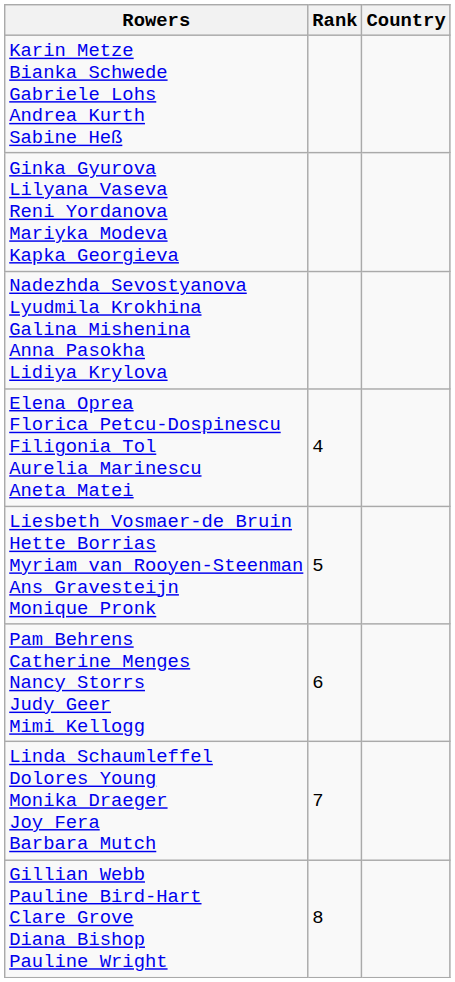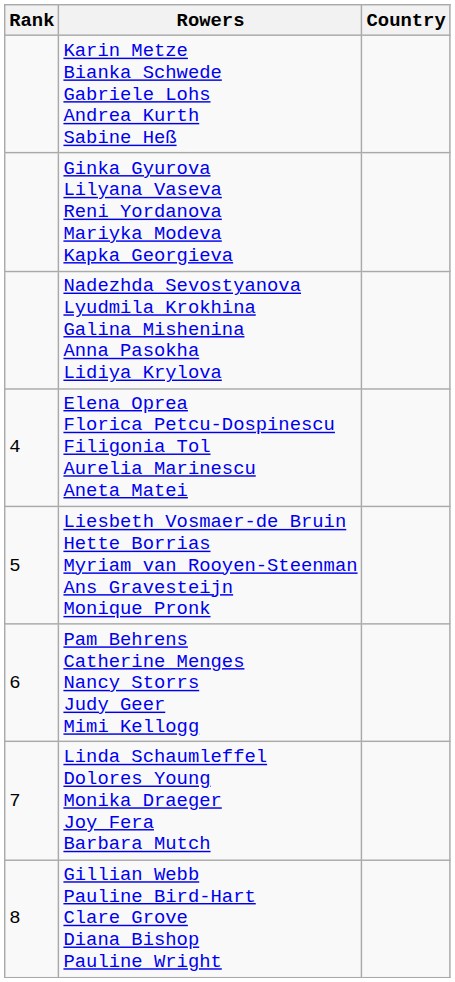columns swapped: (335, 20) <-> (156, 20)
